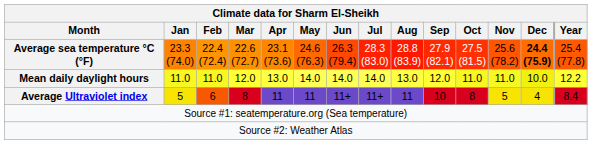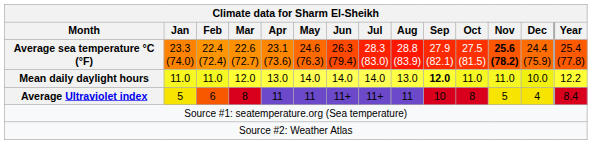(505, 54) normal -> (505, 54) bold
(537, 54) bold -> (537, 54) normal
(440, 78) normal -> (440, 78) bold
